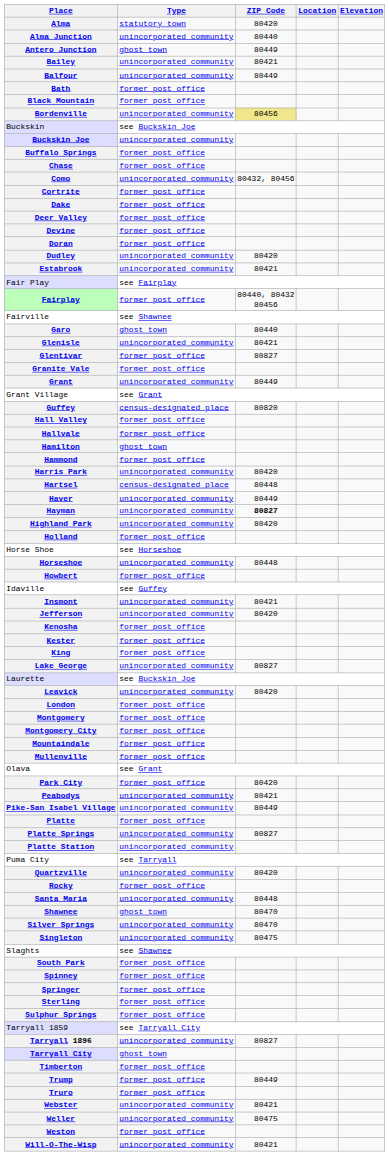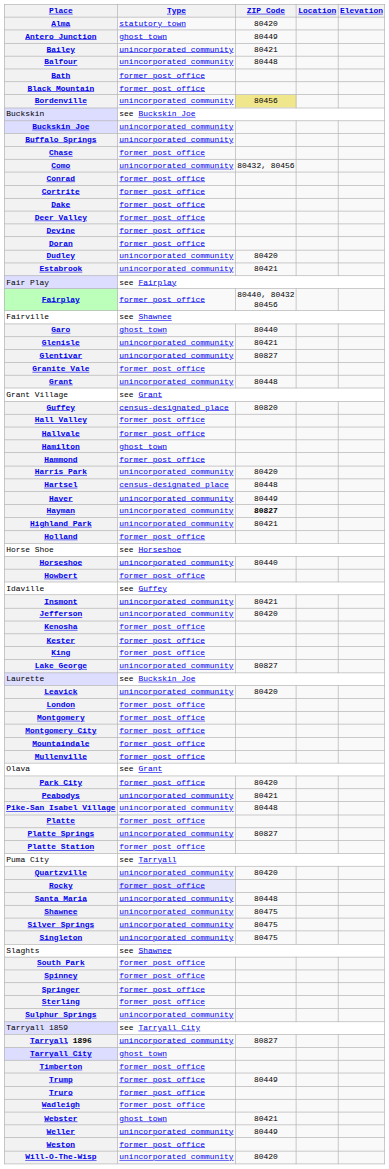- row: (61, 37)
(266, 75) 80449 -> (266, 62) 80448
(162, 153) former post office -> (176, 140) unincorporated community
+ row: (61, 179)
(162, 356) former post office -> (176, 356) unincorporated community
(266, 382) 80449 -> (266, 382) 80448
(266, 524) 80420 -> (266, 524) 80421
(266, 563) 80448 -> (266, 563) 80440
(266, 808) 80449 -> (266, 808) 80448
(176, 847) unincorporated community -> (162, 847) former post office
(162, 886) no background -> (162, 886) lavender background
(143, 912) ghost town -> (176, 912) unincorporated community
(266, 912) 80470 -> (266, 912) 80475
(266, 925) 80470 -> (266, 925) 80475
(162, 1015) former post office -> (176, 1015) unincorporated community
+ row: (61, 1106)
(176, 1106) unincorporated community -> (143, 1118) ghost town
(266, 1118) 80475 -> (266, 1131) 80449
(266, 1144) 80421 -> (266, 1157) 80420
